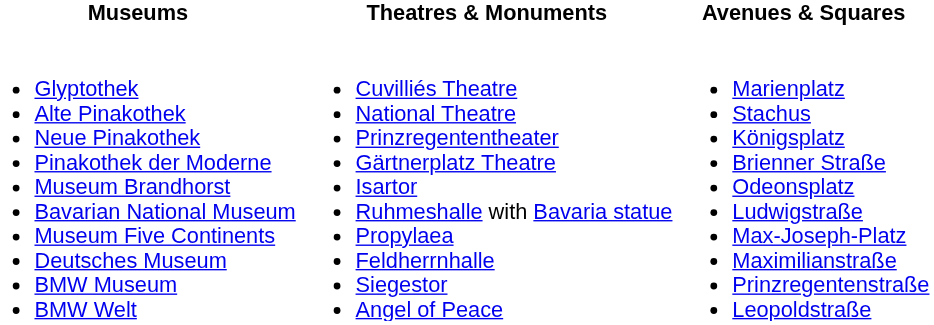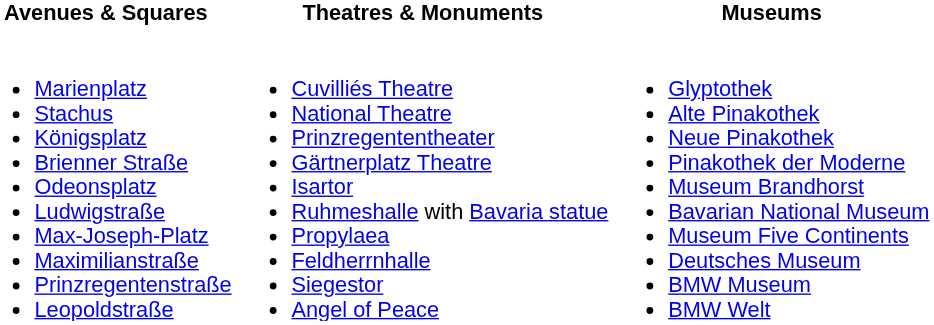columns swapped: (138, 13) <-> (804, 13)
